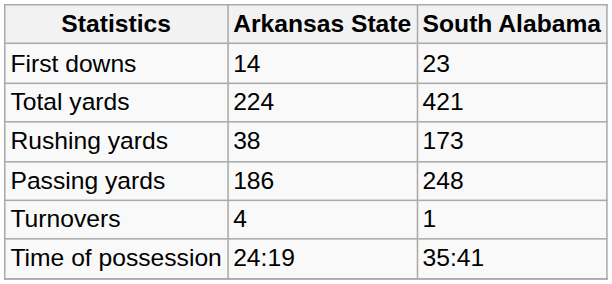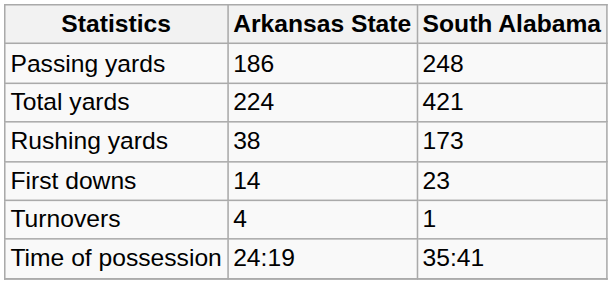rows swapped: (73, 63) <-> (88, 180)
